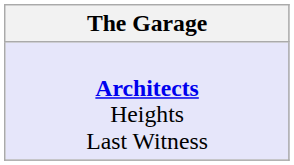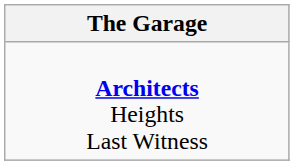(147, 114) lavender background -> (147, 114) no background
